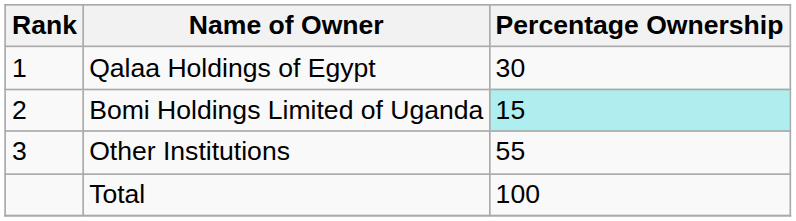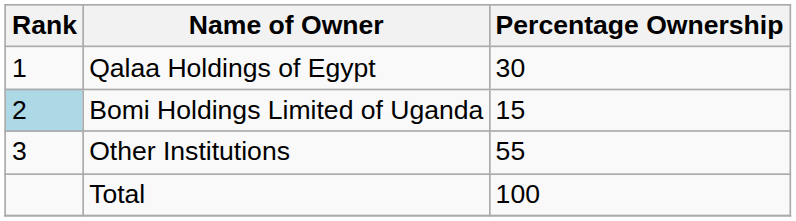(19, 109) no background -> (19, 109) lightblue background
(510, 109) paleturquoise background -> (510, 109) no background
